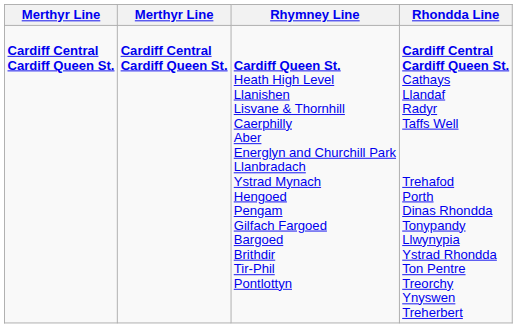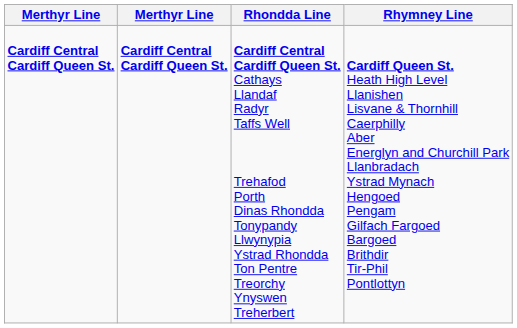columns swapped: (456, 15) <-> (315, 15)
